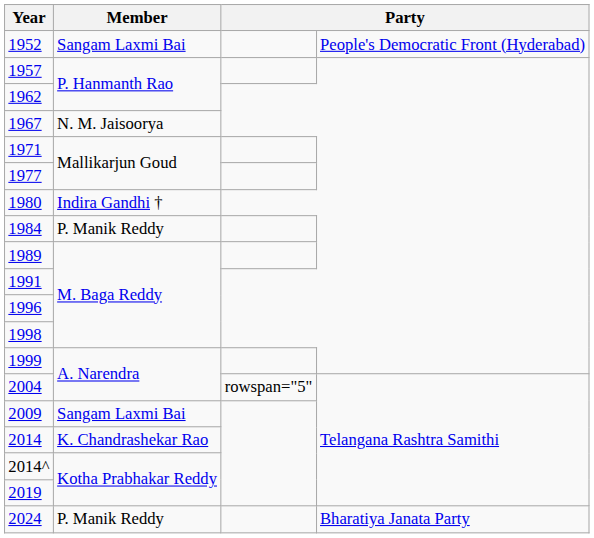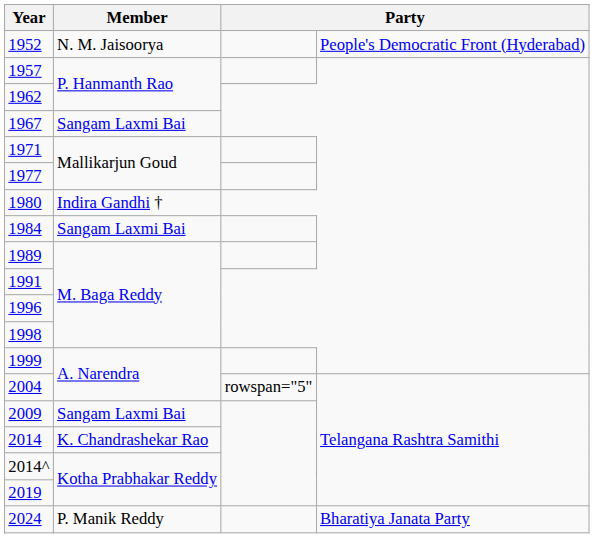(121, 44) Sangam Laxmi Bai -> (110, 44) N. M. Jaisoorya
(110, 123) N. M. Jaisoorya -> (121, 123) Sangam Laxmi Bai
(111, 228) P. Manik Reddy -> (121, 228) Sangam Laxmi Bai
